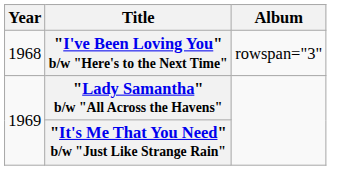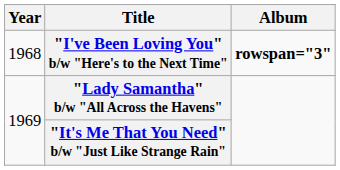(279, 52) normal -> (283, 52) bold
